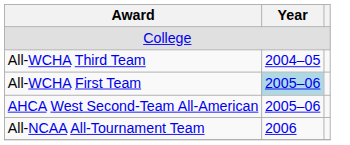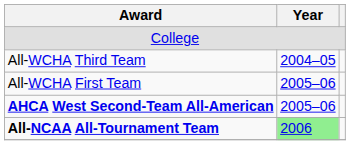(293, 83) lightblue background -> (308, 83) no background
(133, 106) normal -> (141, 106) bold
(106, 128) normal -> (113, 128) bold
(281, 128) no background -> (296, 128) lightgreen background
